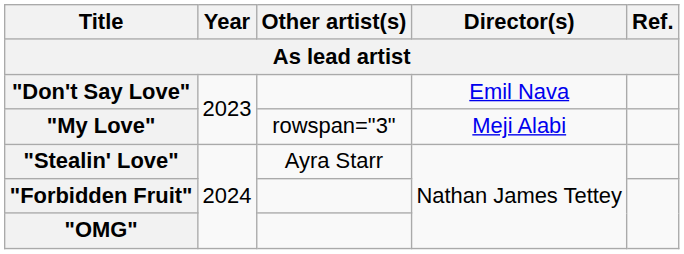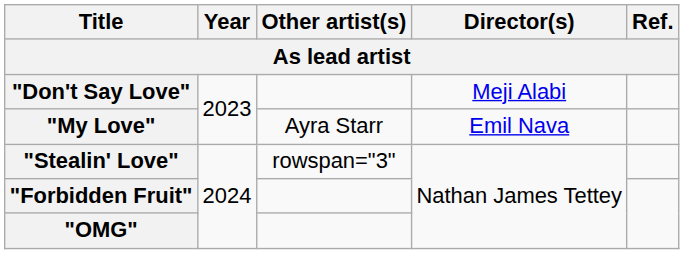(519, 91) Emil Nava -> (519, 91) Meji Alabi
(334, 126) rowspan="3" -> (334, 126) Ayra Starr
(519, 126) Meji Alabi -> (519, 126) Emil Nava
(334, 160) Ayra Starr -> (334, 160) rowspan="3"
